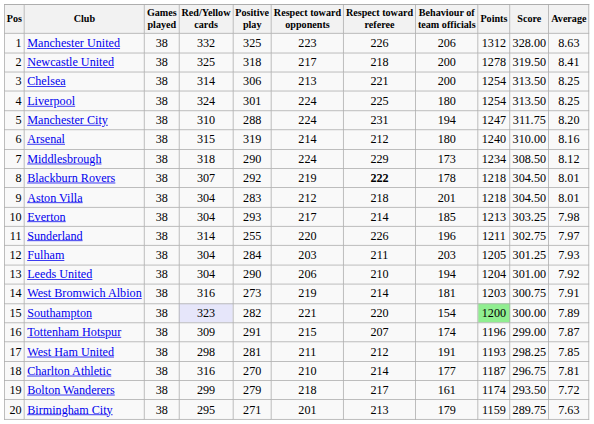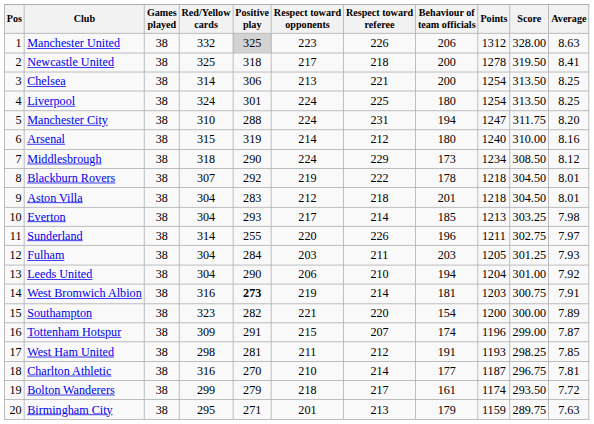(252, 43) no background -> (252, 43) lightgrey background
(380, 178) bold -> (380, 178) normal
(252, 293) normal -> (252, 293) bold
(206, 313) lavender background -> (206, 313) no background
(494, 313) lightgreen background -> (494, 313) no background
